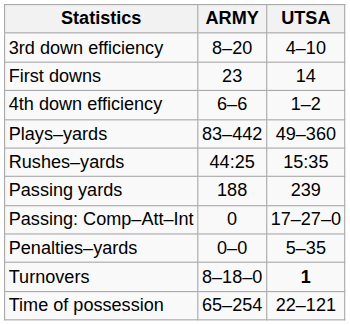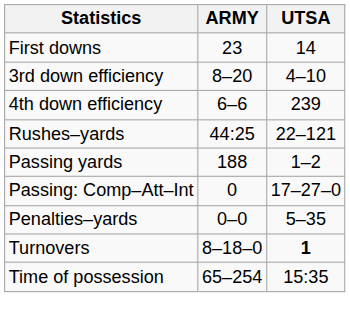rows swapped: (55, 76) <-> (86, 47)
(306, 104) 1–2 -> (306, 104) 239
- row: (58, 133)
(306, 162) 15:35 -> (306, 133) 22–121
(306, 190) 239 -> (306, 162) 1–2
(306, 305) 22–121 -> (306, 276) 15:35
